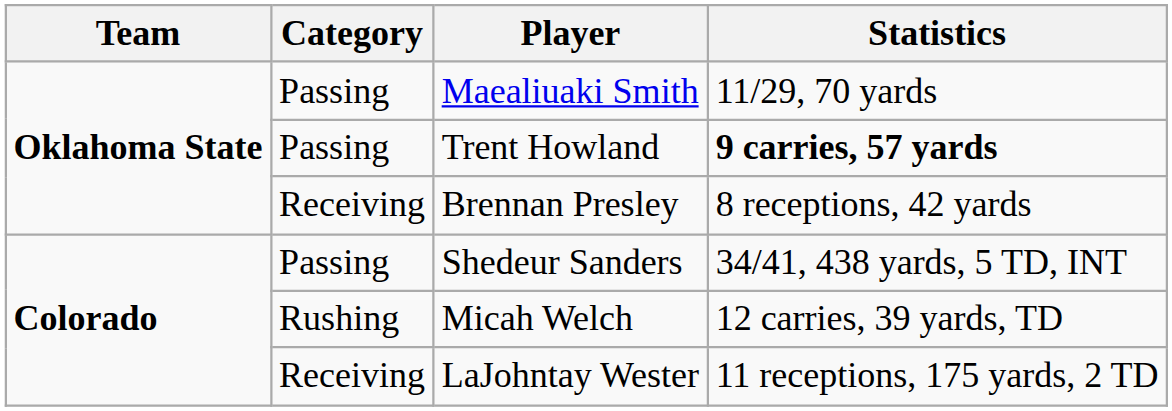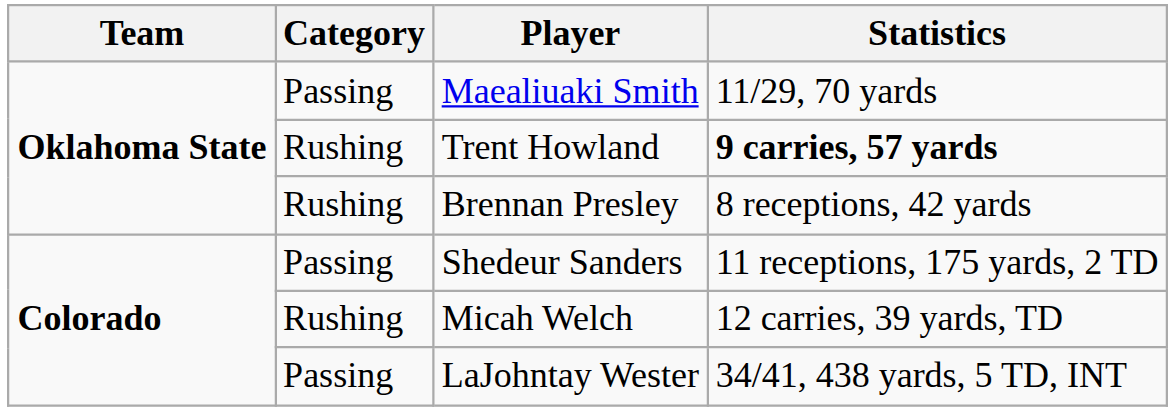(334, 147) Passing -> (343, 147) Rushing
(352, 204) Receiving -> (343, 204) Rushing
(921, 261) 34/41, 438 yards, 5 TD, INT -> (937, 261) 11 receptions, 175 yards, 2 TD
(352, 375) Receiving -> (338, 375) Passing
(937, 375) 11 receptions, 175 yards, 2 TD -> (921, 375) 34/41, 438 yards, 5 TD, INT
